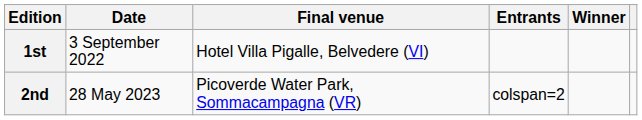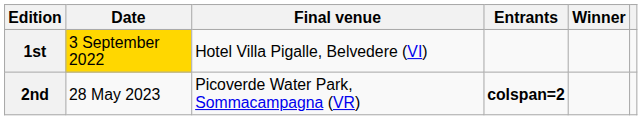(114, 51) no background -> (114, 51) gold background
(529, 94) normal -> (526, 94) bold
